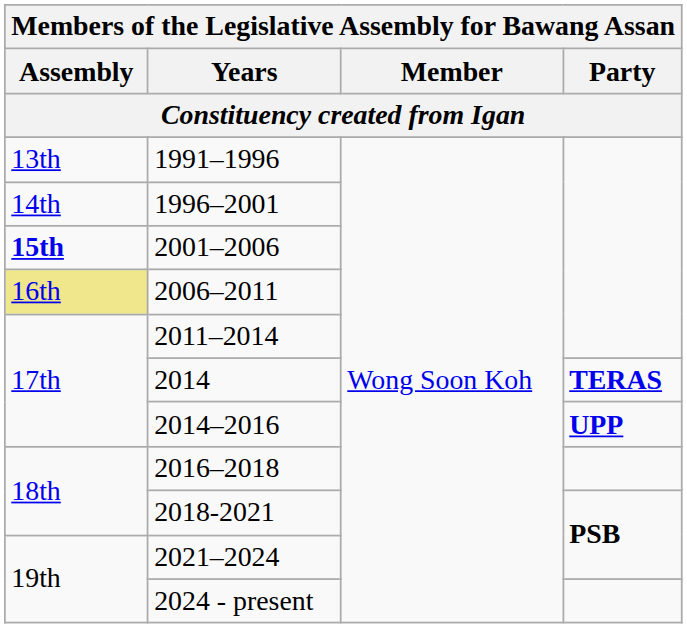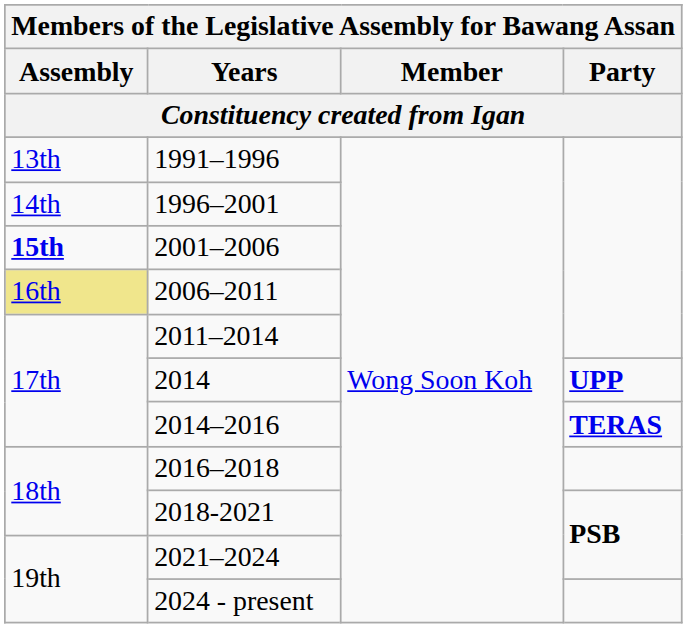(616, 379) TERAS -> (596, 379) UPP
(596, 423) UPP -> (616, 423) TERAS
